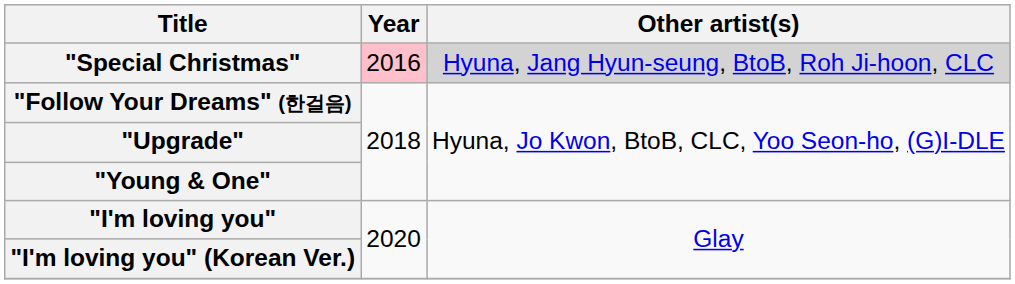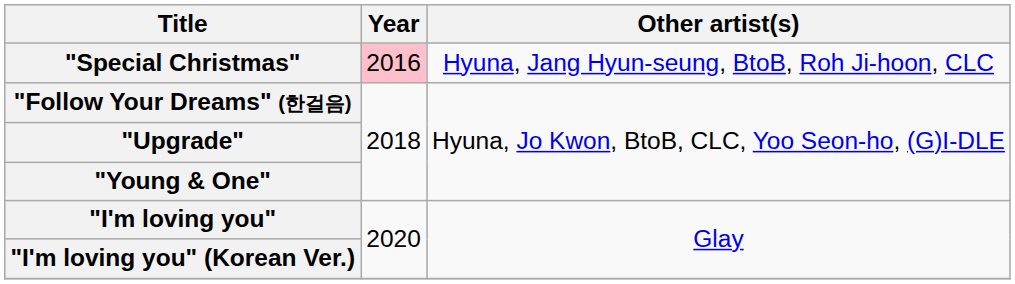(718, 62) lightgrey background -> (718, 62) no background
